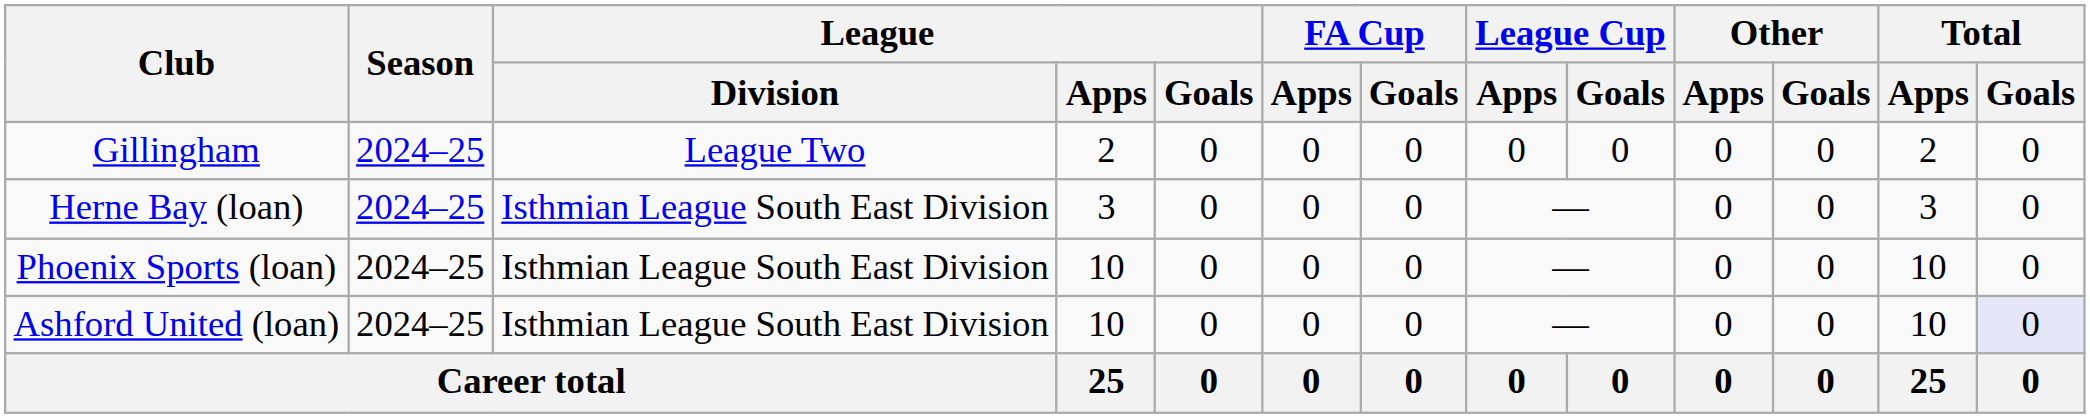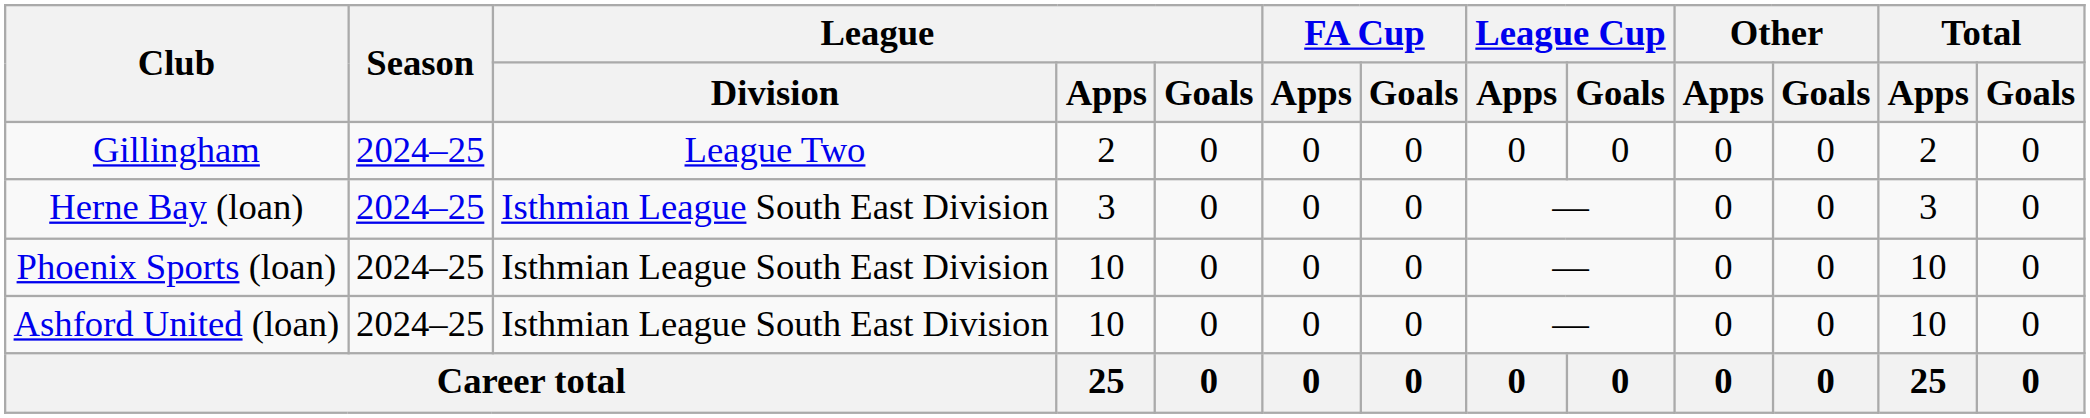(2031, 324) lavender background -> (2031, 324) no background
